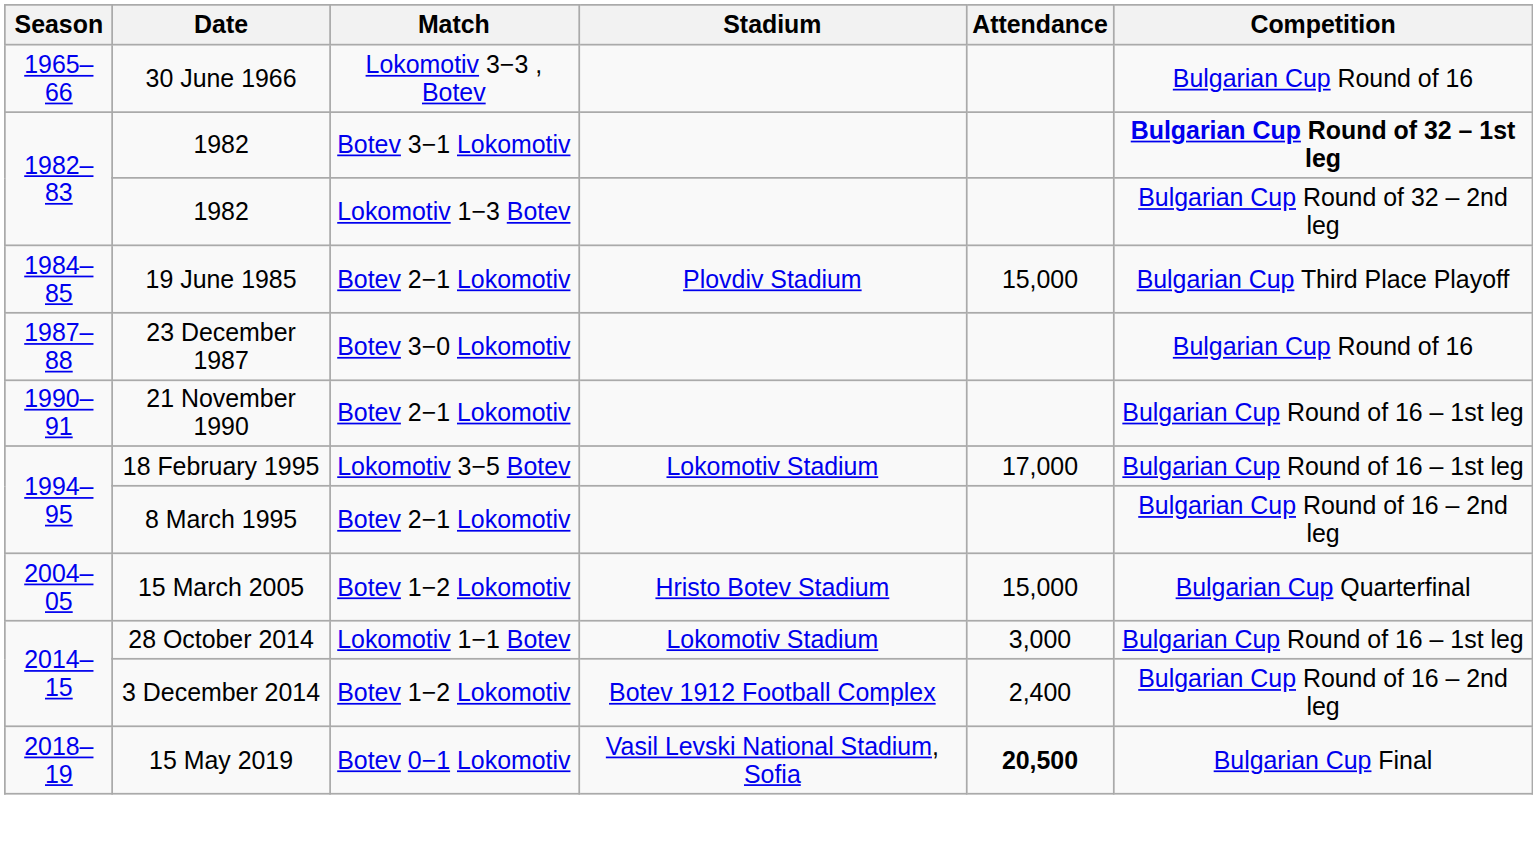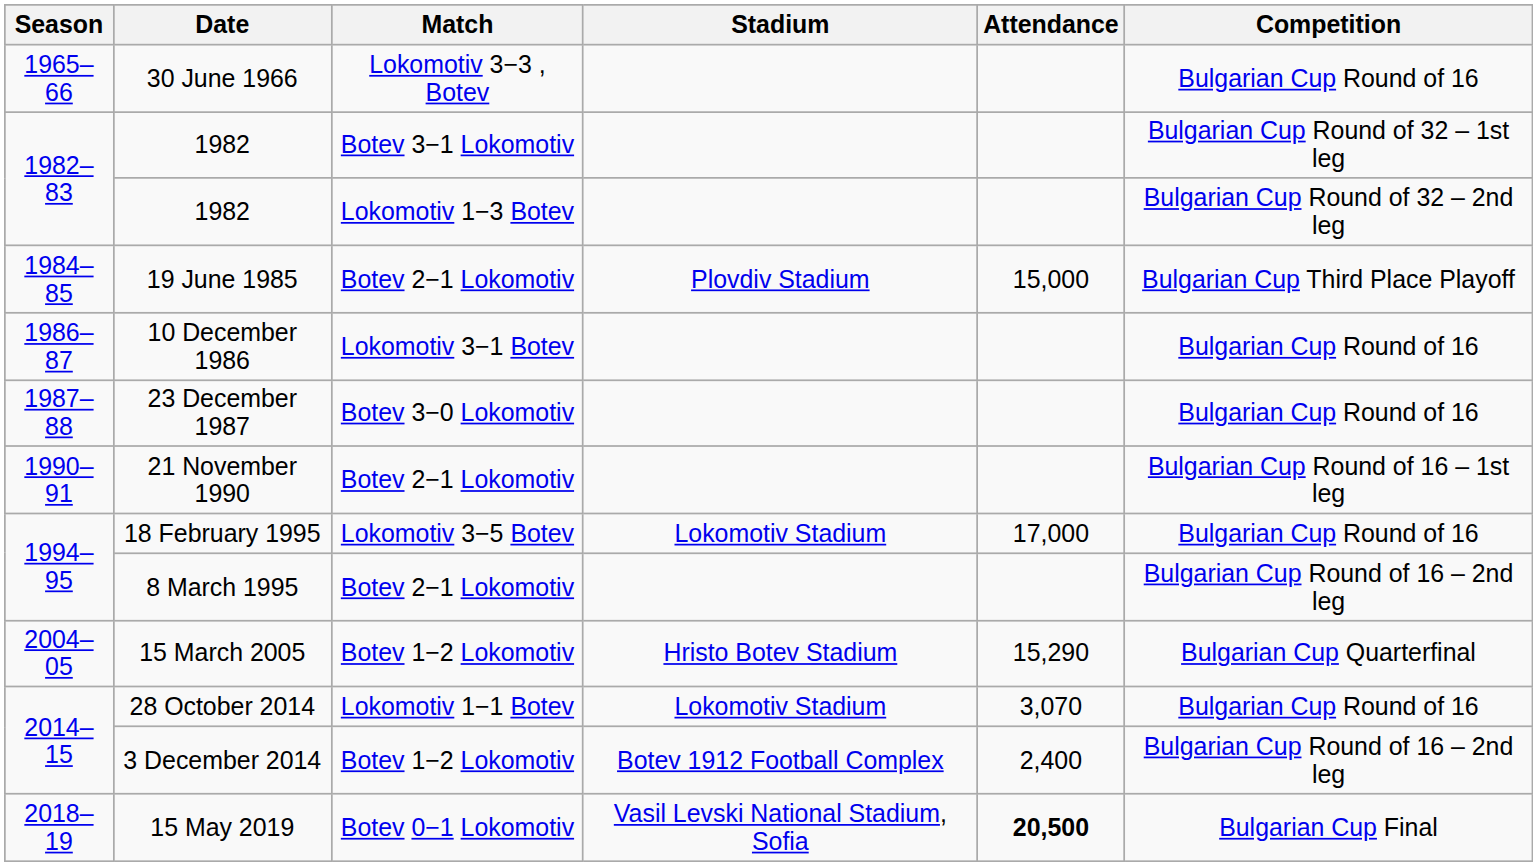(1323, 145) bold -> (1329, 145) normal
+ row: (222, 346)
(1323, 467) Bulgarian Cup Round of 16 – 1st leg -> (1329, 534) Bulgarian Cup Round of 16
(1040, 587) 15,000 -> (1051, 654) 15,290
(1040, 640) 3,000 -> (1051, 707) 3,070
(1323, 640) Bulgarian Cup Round of 16 – 1st leg -> (1329, 707) Bulgarian Cup Round of 16
